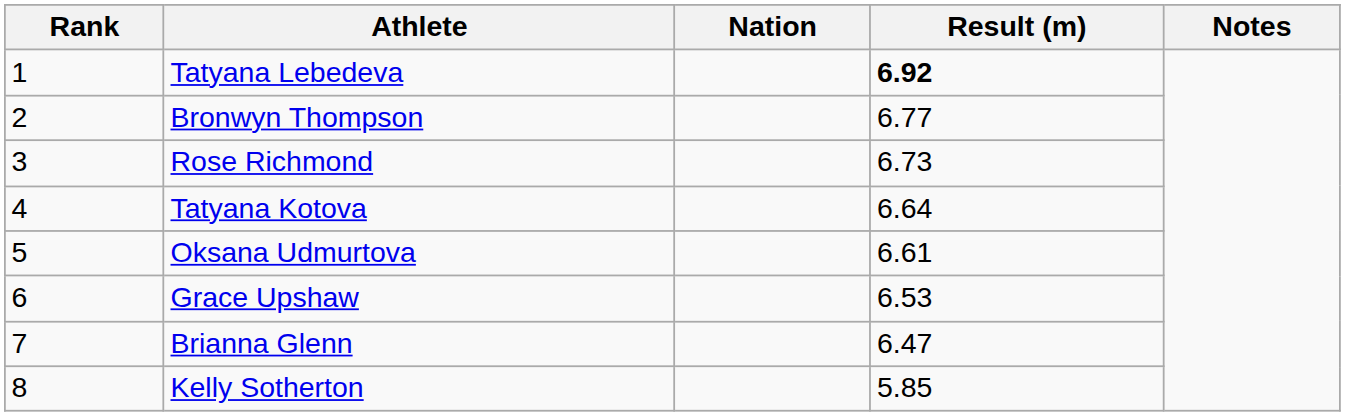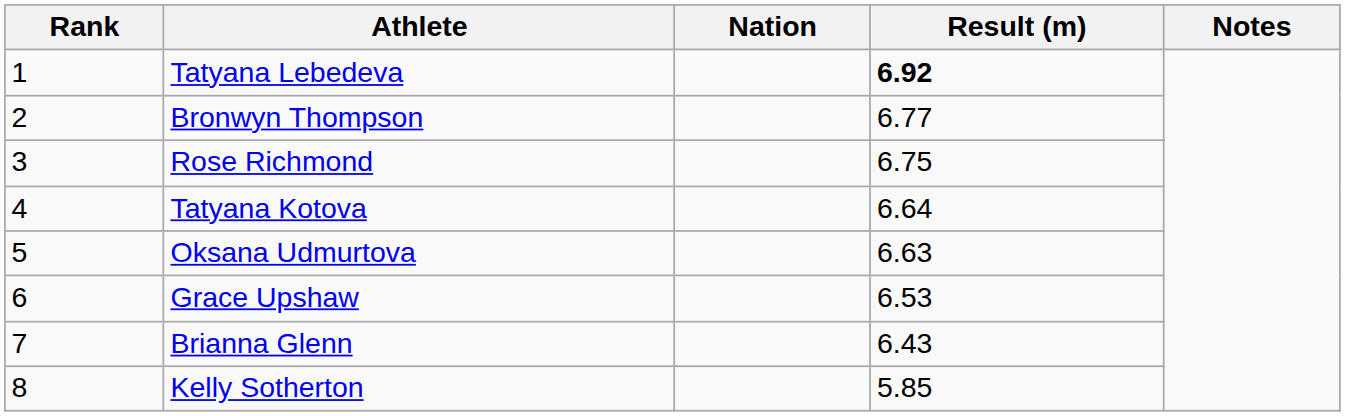(905, 162) 6.73 -> (905, 162) 6.75
(905, 252) 6.61 -> (905, 252) 6.63
(905, 343) 6.47 -> (905, 343) 6.43
